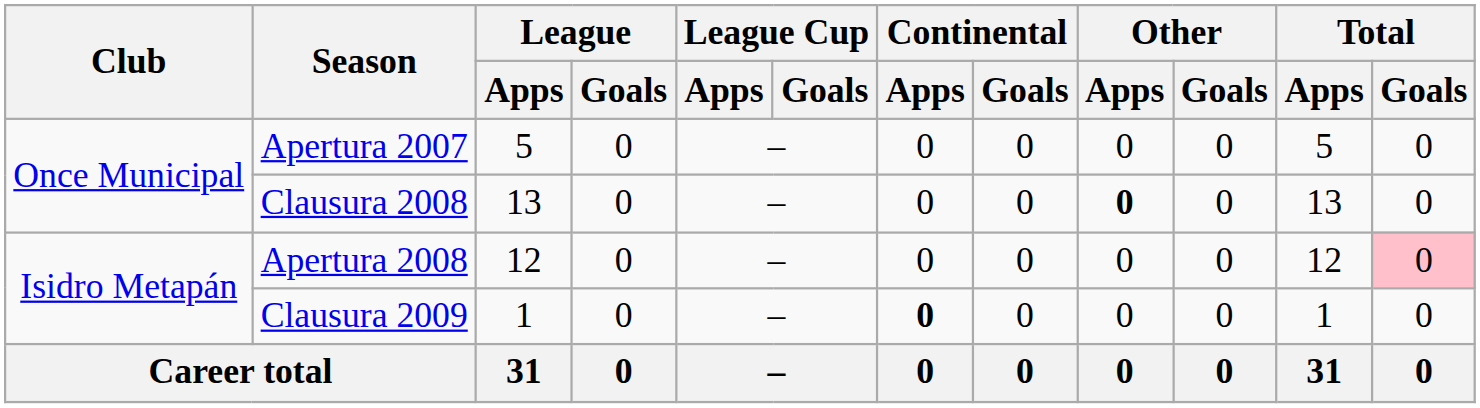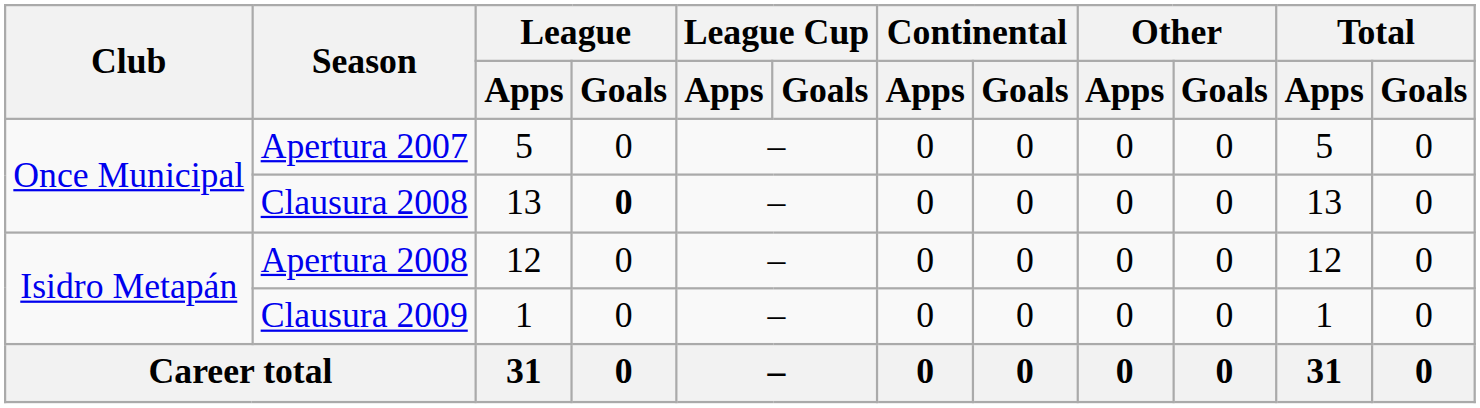(624, 202) normal -> (624, 202) bold
(1125, 202) bold -> (1125, 202) normal
(1424, 259) pink background -> (1424, 259) no background
(925, 315) bold -> (925, 315) normal
